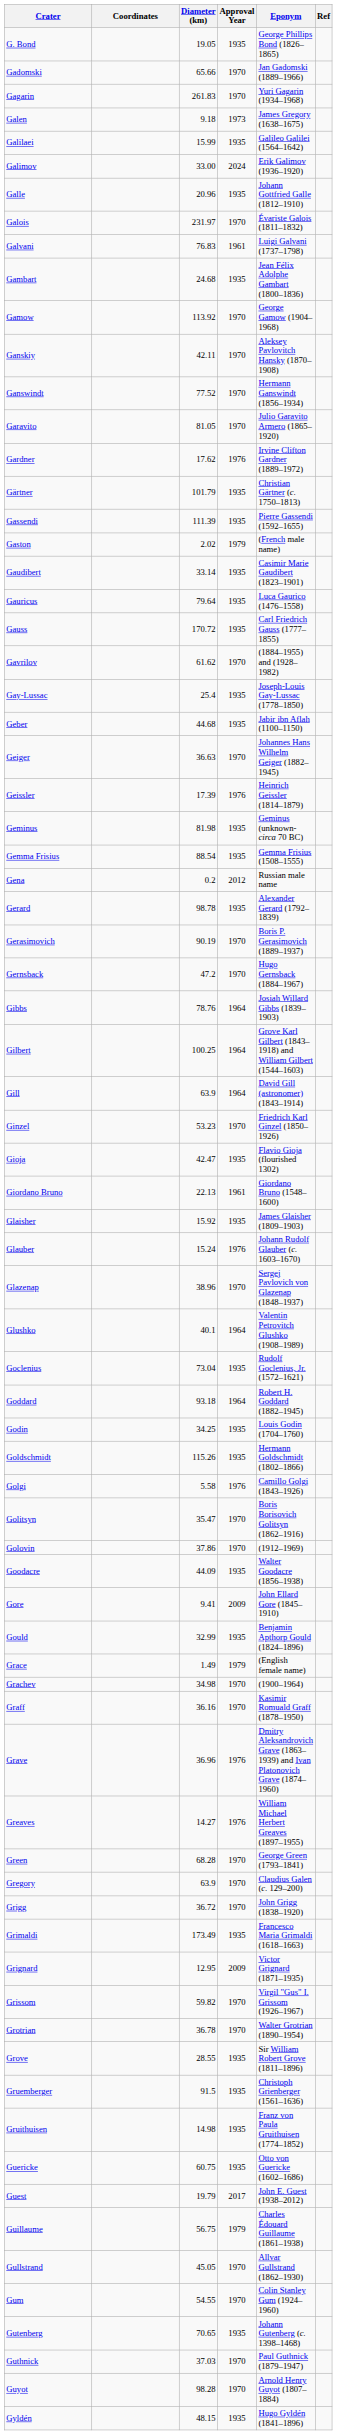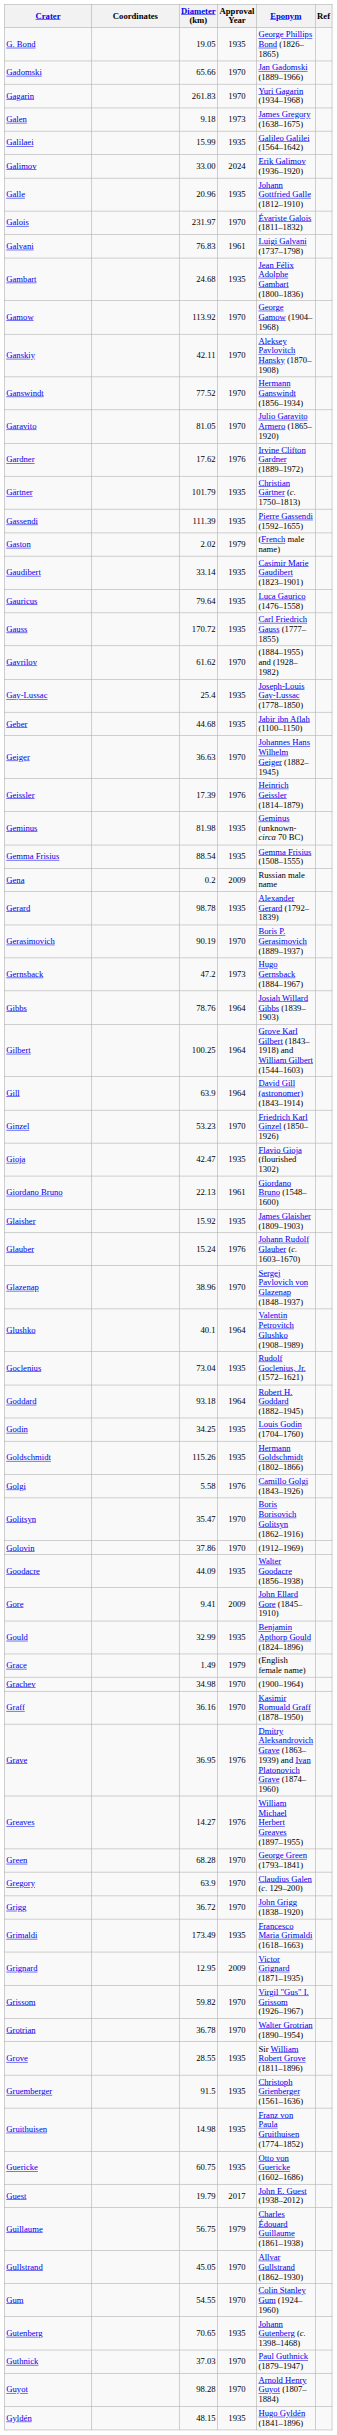(237, 880) 2012 -> (237, 880) 2009
(237, 974) 1970 -> (237, 974) 1973
(206, 1760) 36.96 -> (206, 1760) 36.95
